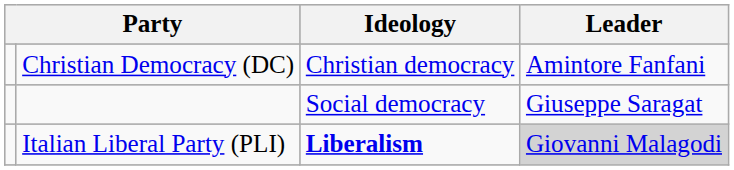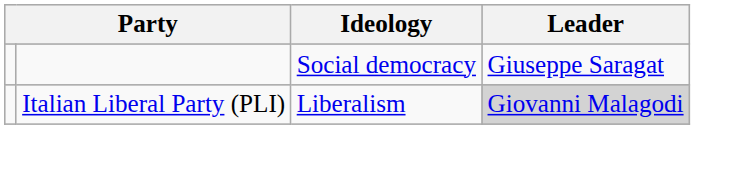- row: (158, 64)
(364, 143) bold -> (351, 104) normal
